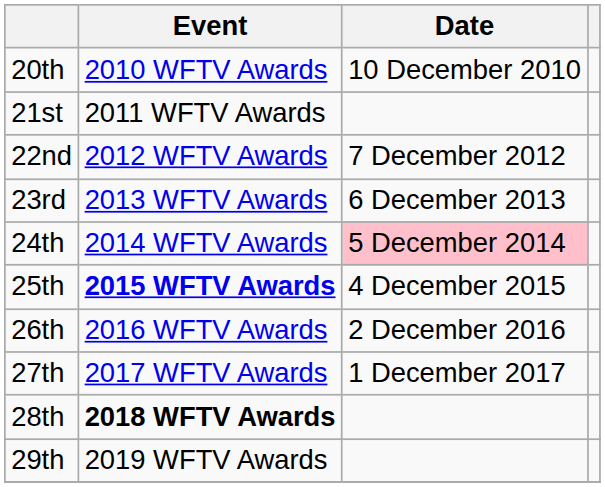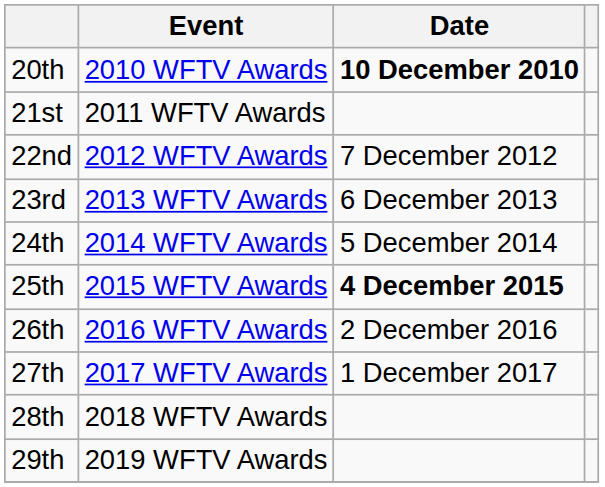(464, 69) normal -> (459, 69) bold
(457, 243) pink background -> (449, 243) no background
(210, 286) bold -> (206, 286) normal
(457, 286) normal -> (452, 286) bold
(210, 416) bold -> (206, 416) normal
